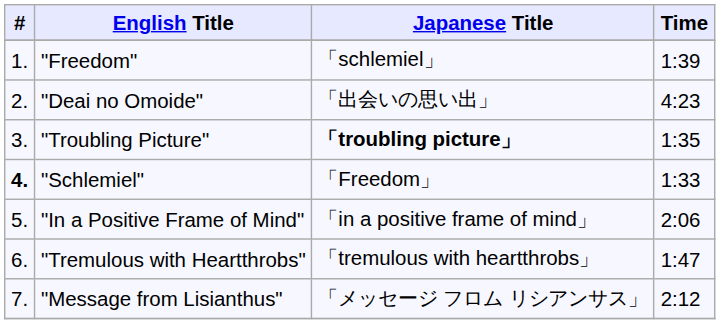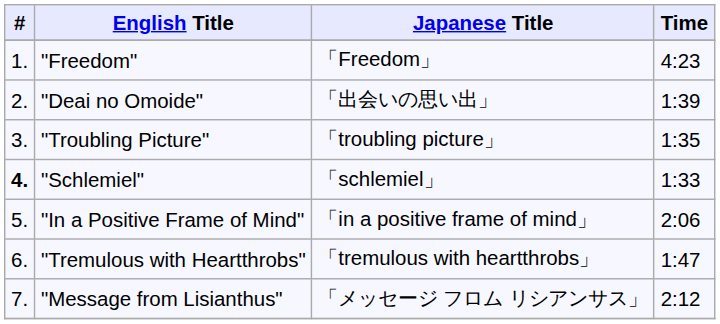(381, 60) 「schlemiel」 -> (379, 60) 「Freedom」
(681, 60) 1:39 -> (681, 60) 4:23
(681, 100) 4:23 -> (681, 100) 1:39
(420, 139) bold -> (411, 139) normal
(379, 179) 「Freedom」 -> (381, 179) 「schlemiel」
